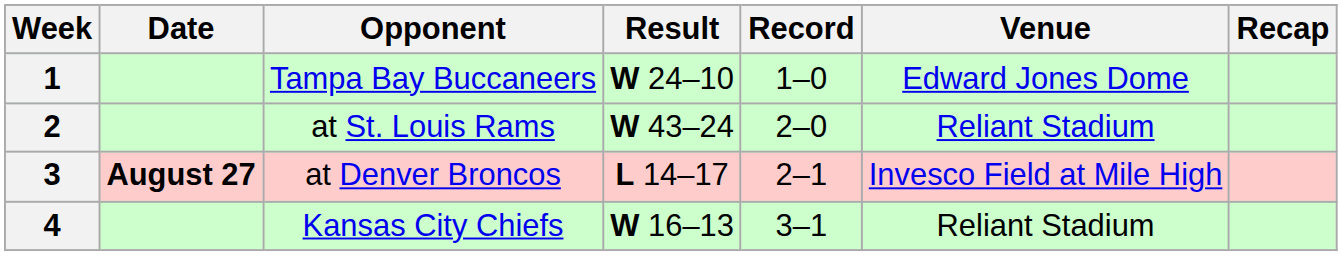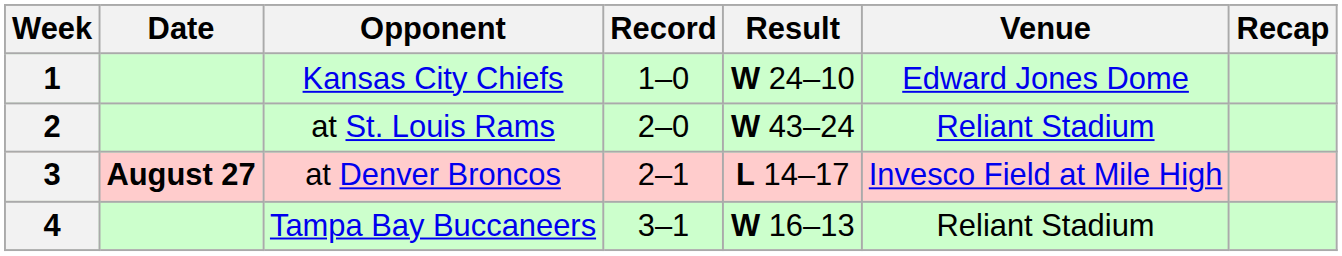columns swapped: (672, 28) <-> (801, 28)
(433, 77) Tampa Bay Buccaneers -> (433, 77) Kansas City Chiefs
(433, 224) Kansas City Chiefs -> (433, 224) Tampa Bay Buccaneers
